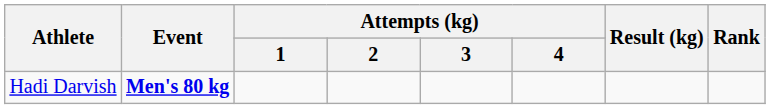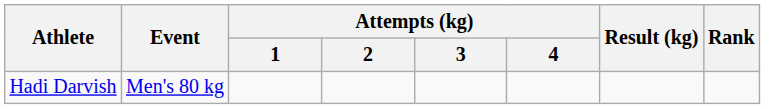(178, 87) bold -> (175, 87) normal
